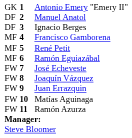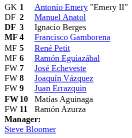(10, 27) normal -> (10, 27) bold
(11, 37) normal -> (11, 37) bold
(11, 99) normal -> (11, 99) bold
